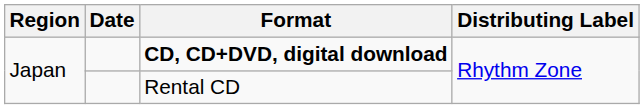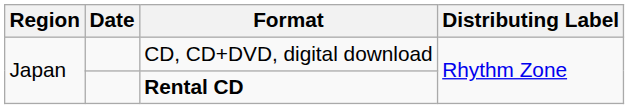(296, 53) bold -> (288, 53) normal
(192, 86) normal -> (194, 86) bold
